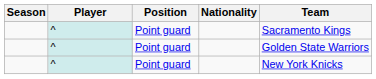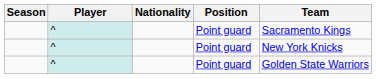columns swapped: (166, 13) <-> (229, 13)
(315, 47) Golden State Warriors -> (302, 47) New York Knicks
(302, 64) New York Knicks -> (315, 64) Golden State Warriors
